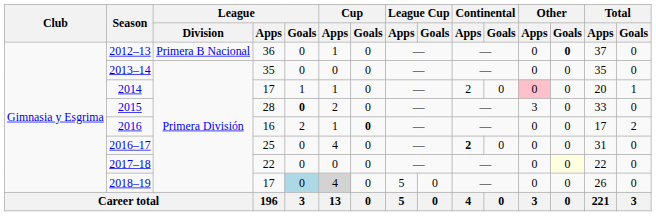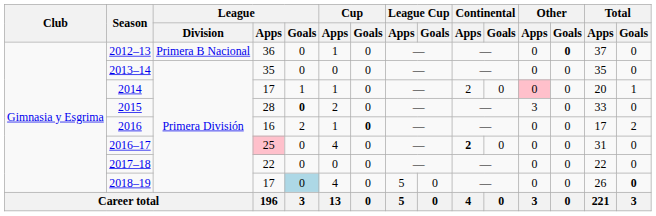(269, 145) no background -> (269, 145) pink background
(567, 164) lightyellow background -> (567, 164) no background
(335, 182) lightgrey background -> (335, 182) no background
(634, 182) normal -> (634, 182) bold
